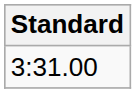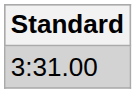(54, 66) no background -> (54, 66) lightgrey background
